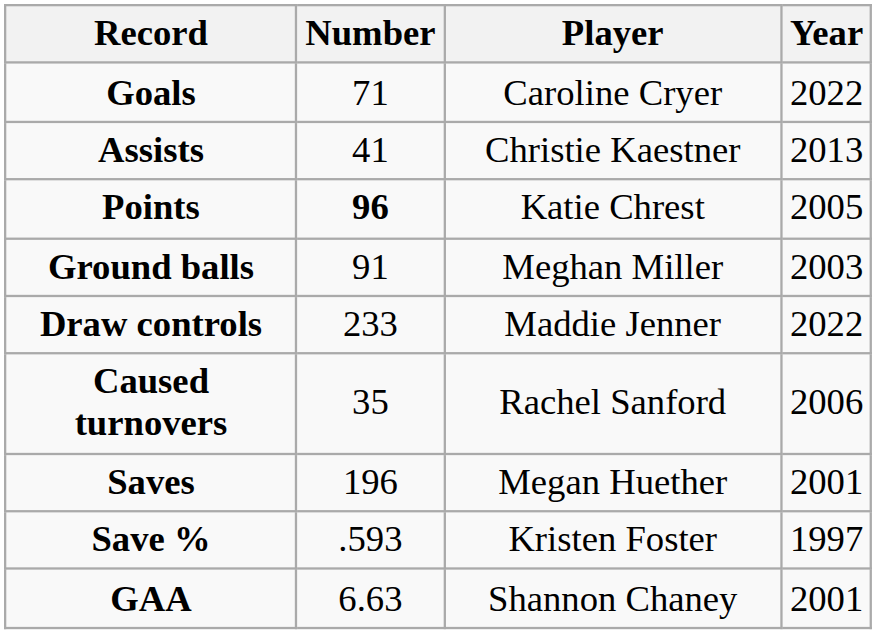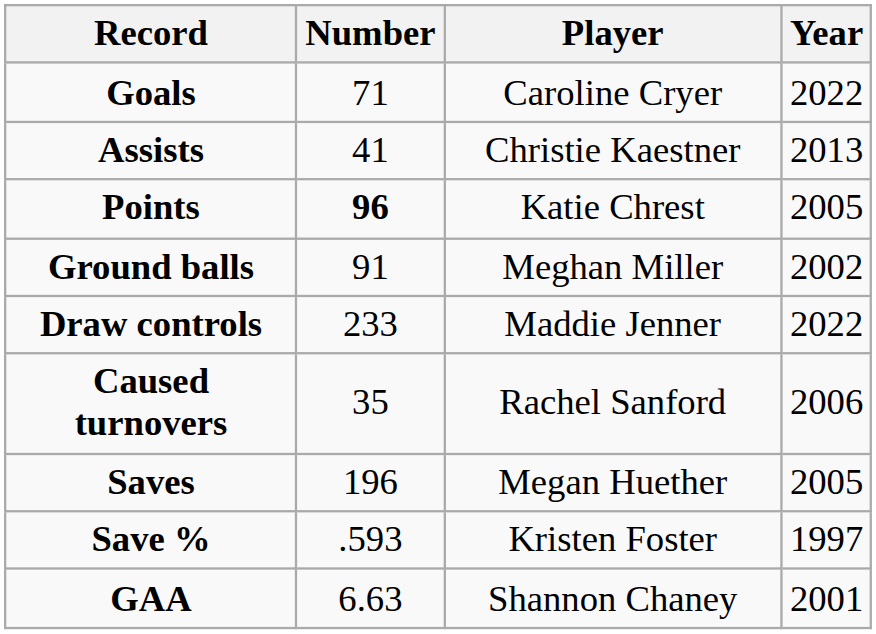(827, 265) 2003 -> (827, 265) 2002
(827, 481) 2001 -> (827, 481) 2005
